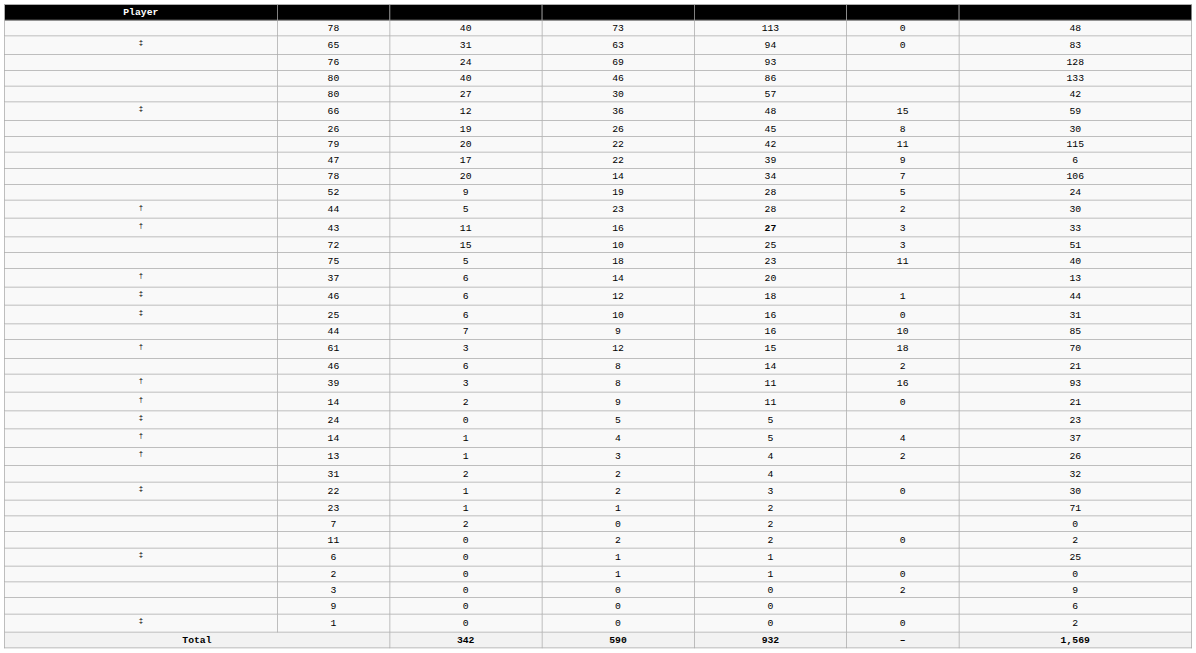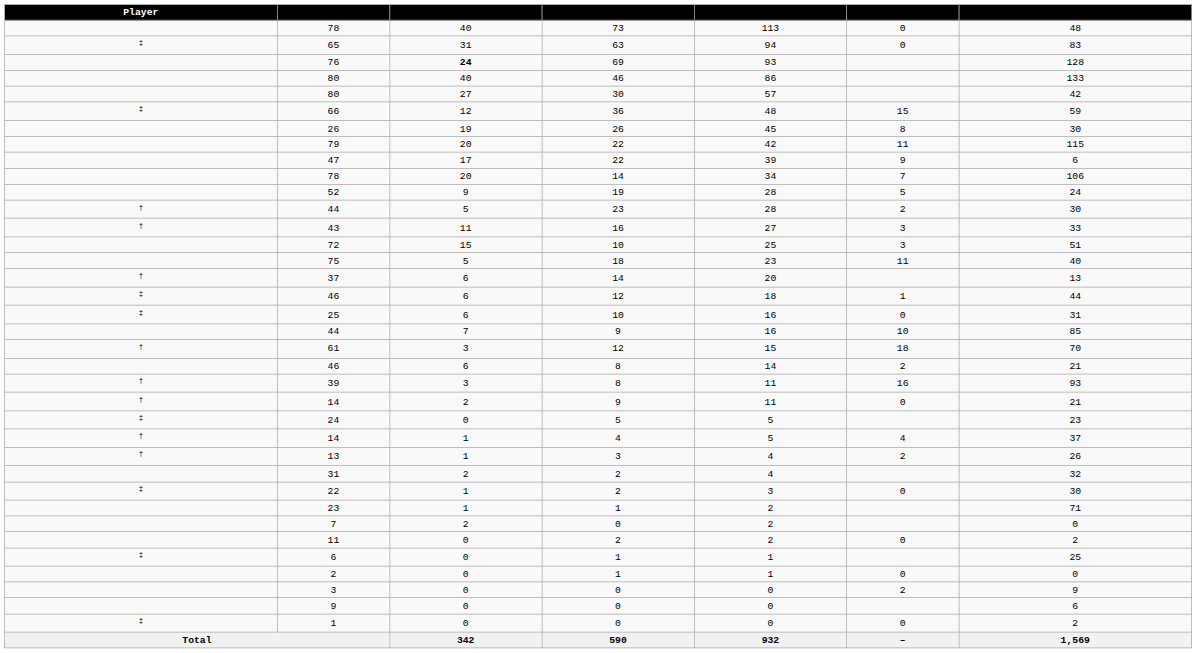(466, 62) normal -> (466, 62) bold
(770, 228) bold -> (770, 228) normal
